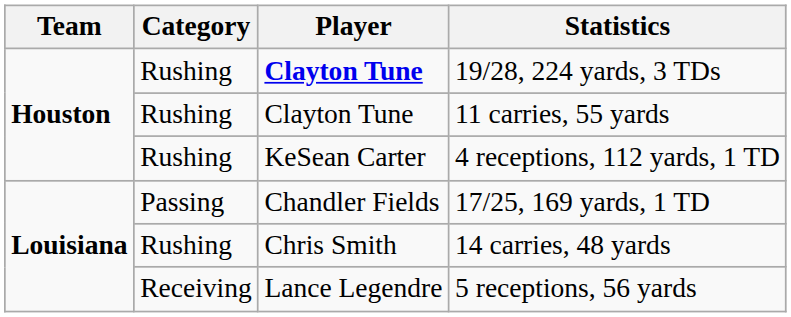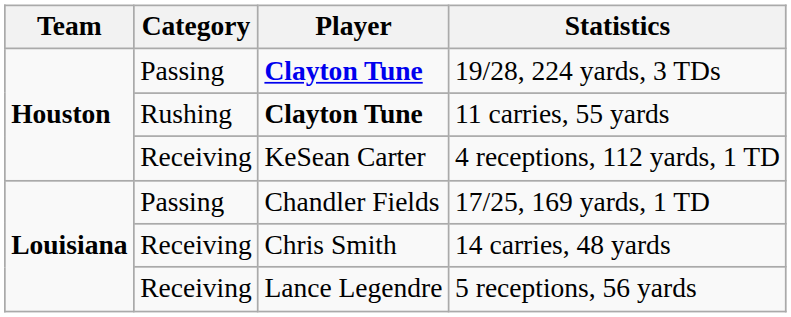(186, 70) Rushing -> (182, 70) Passing
(339, 114) normal -> (344, 114) bold
(186, 157) Rushing -> (196, 157) Receiving
(186, 245) Rushing -> (196, 245) Receiving
